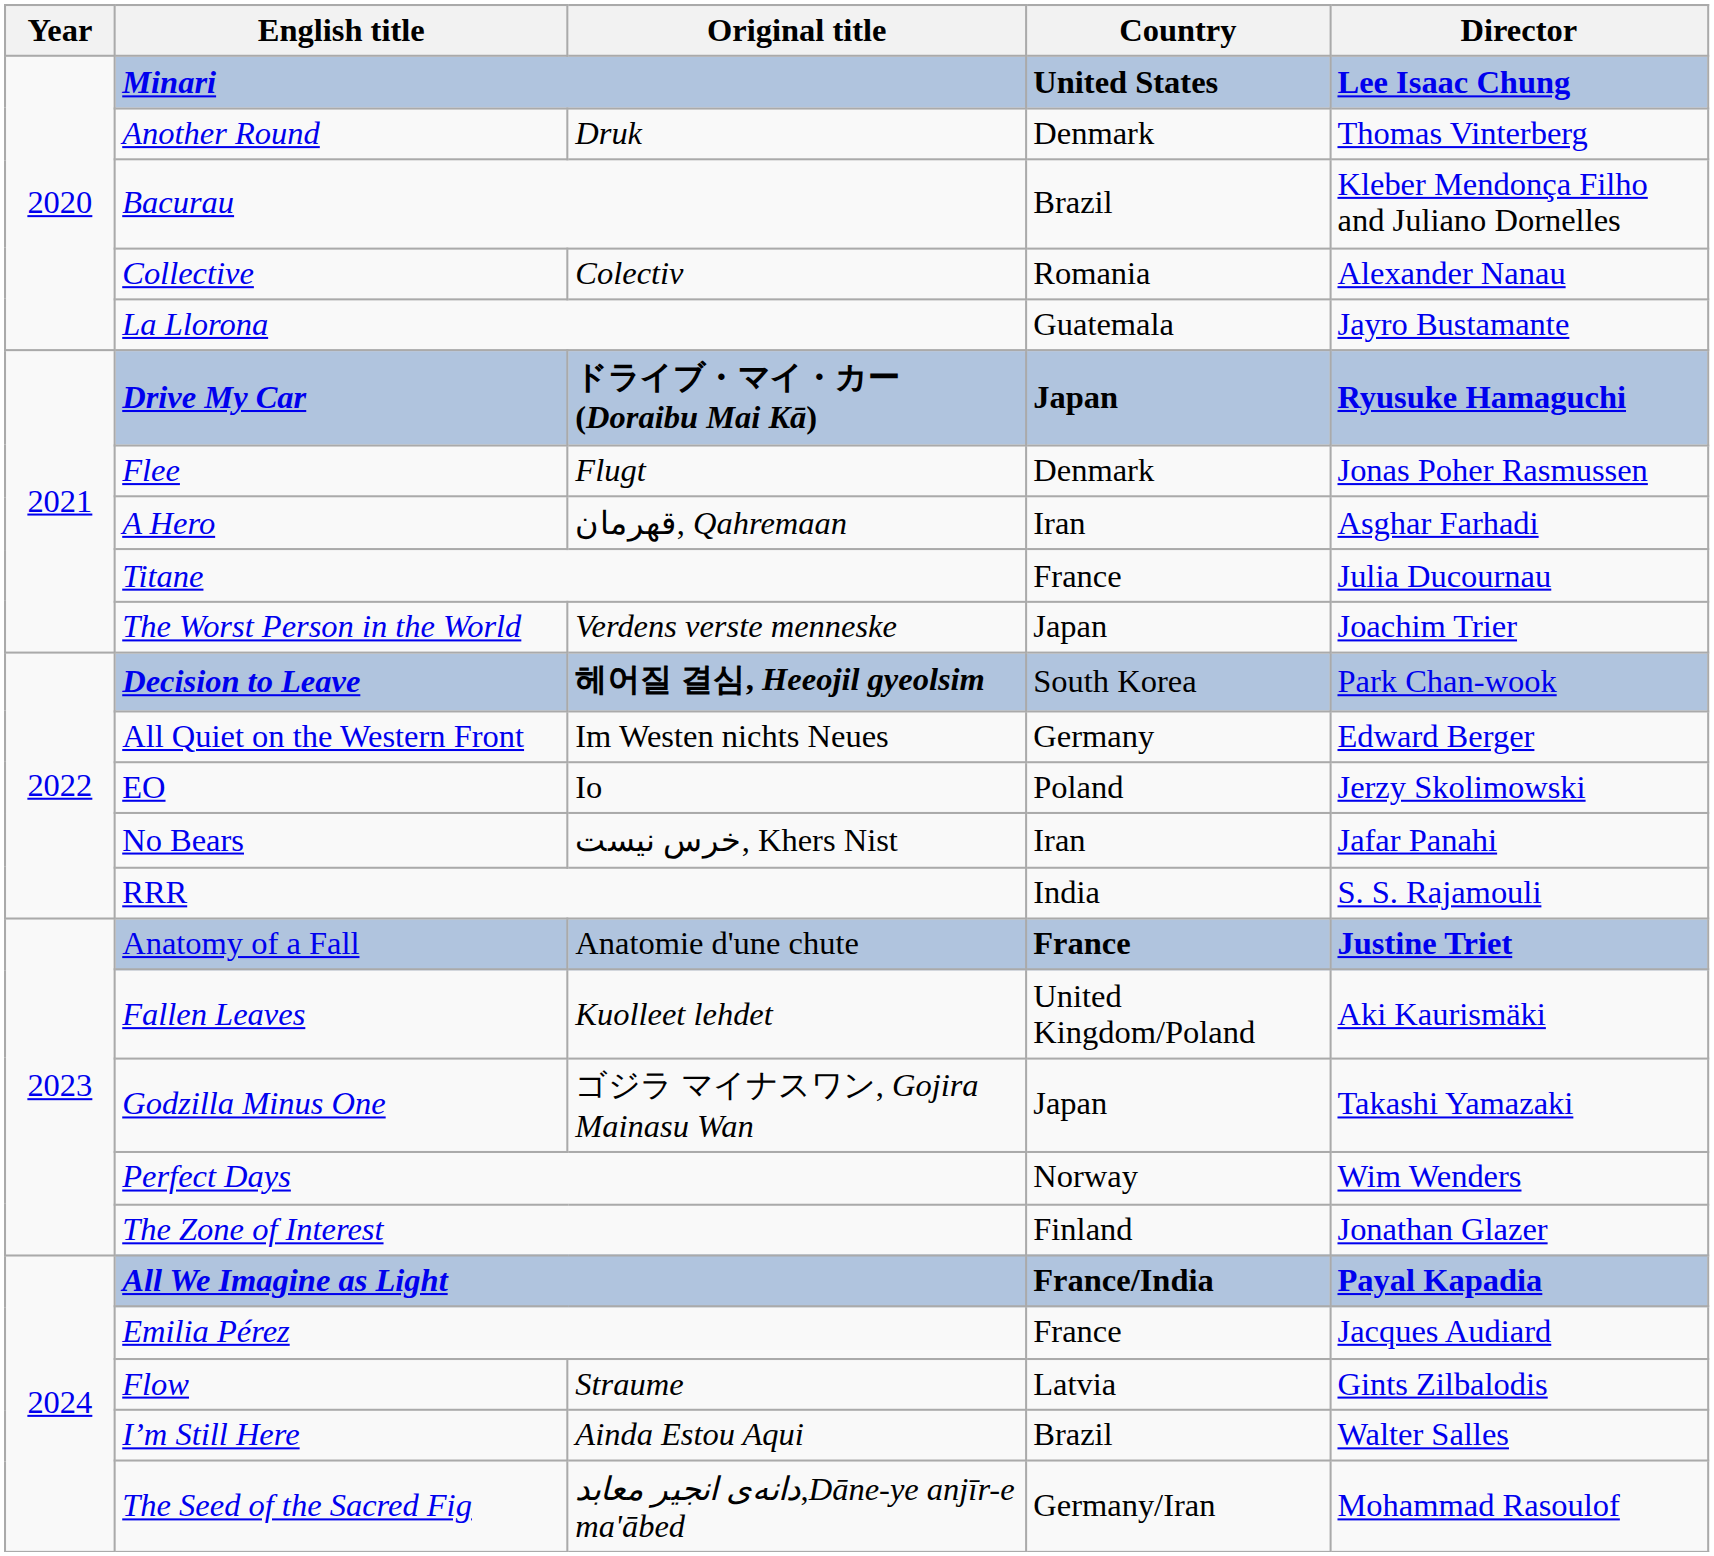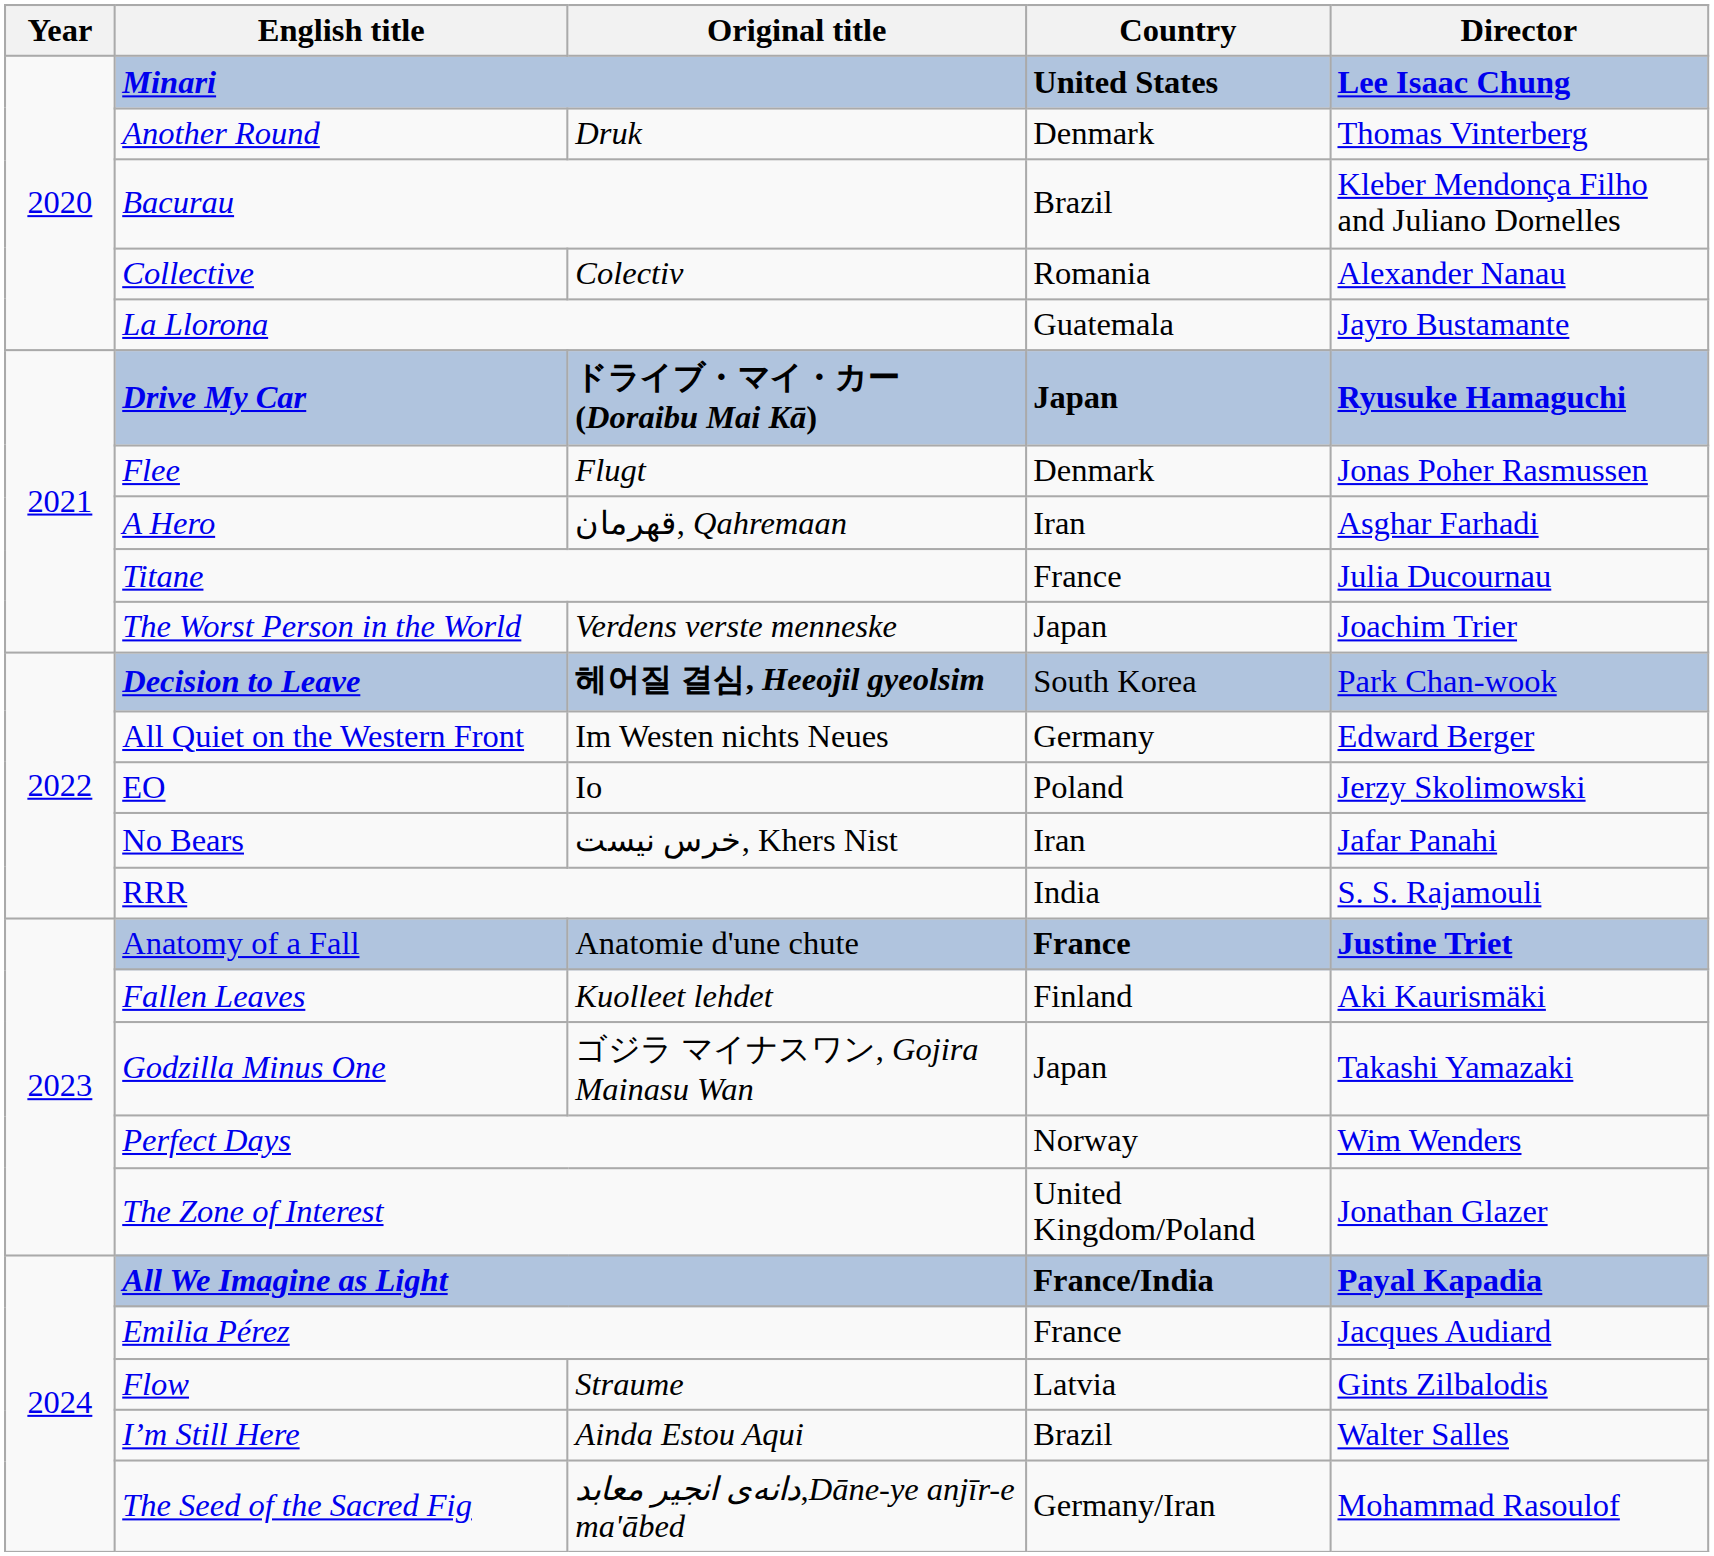(1144, 1013) United Kingdom/Poland -> (1083, 995) Finland
(1083, 1228) Finland -> (1144, 1210) United Kingdom/Poland
